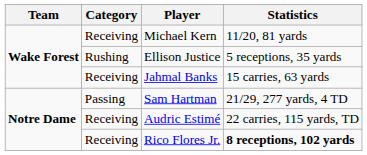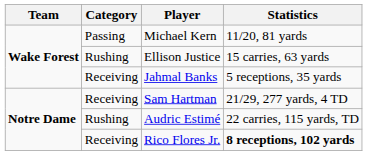(111, 35) Receiving -> (105, 35) Passing
(284, 56) 5 receptions, 35 yards -> (278, 56) 15 carries, 63 yards
(278, 77) 15 carries, 63 yards -> (284, 77) 5 receptions, 35 yards
(105, 98) Passing -> (111, 98) Receiving
(111, 119) Receiving -> (107, 119) Rushing
